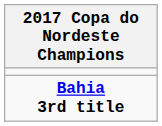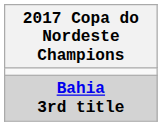(81, 98) no background -> (81, 98) lightgrey background
